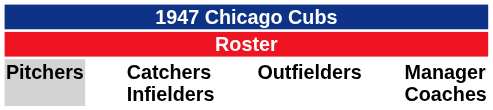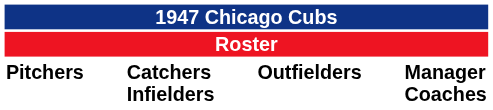(45, 72) lightgrey background -> (45, 72) no background
